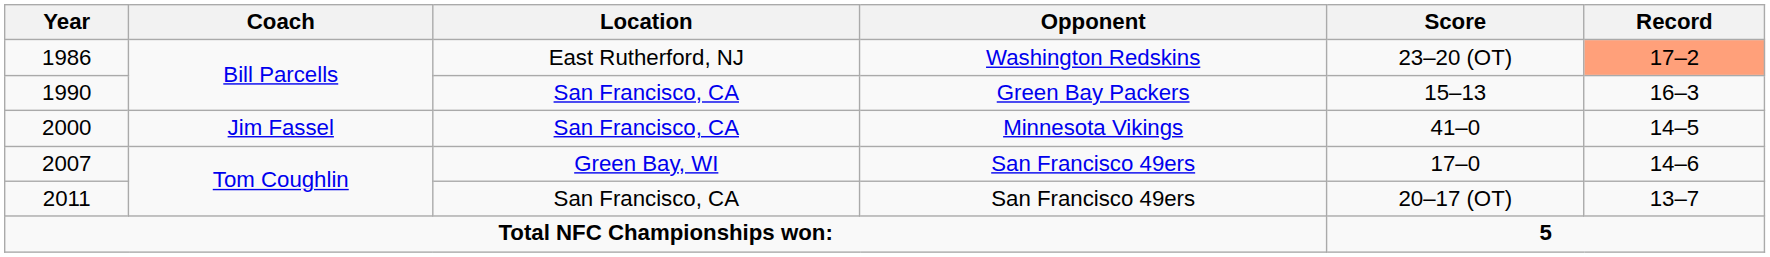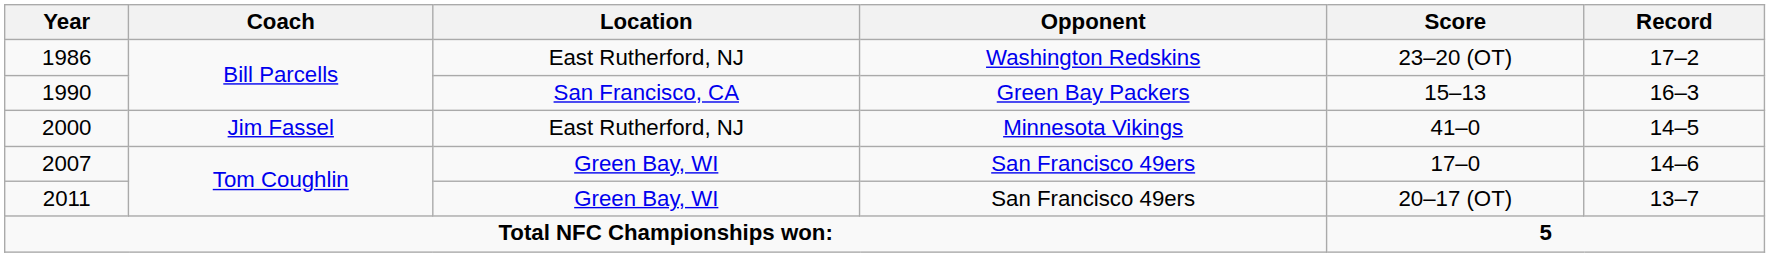(1674, 57) lightsalmon background -> (1674, 57) no background
(646, 127) San Francisco, CA -> (646, 127) East Rutherford, NJ
(646, 198) San Francisco, CA -> (646, 198) Green Bay, WI
